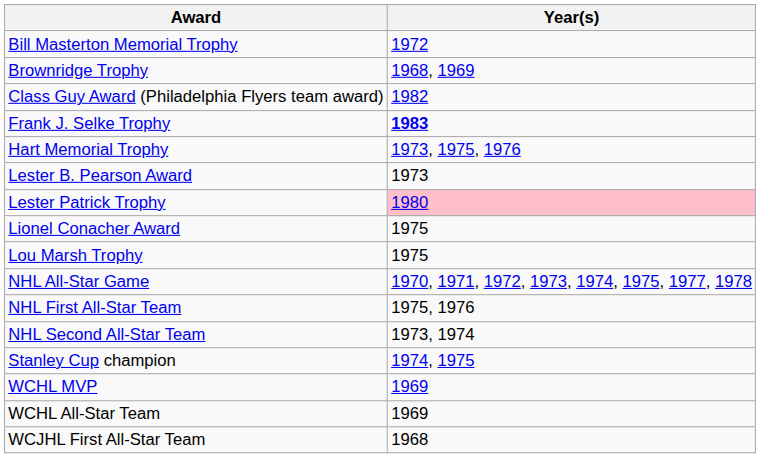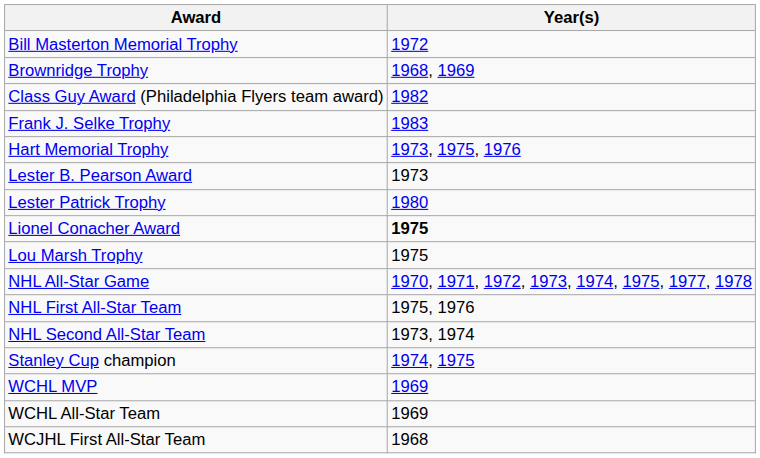(410, 123) bold -> (410, 123) normal
(410, 202) pink background -> (410, 202) no background
(410, 228) normal -> (410, 228) bold
